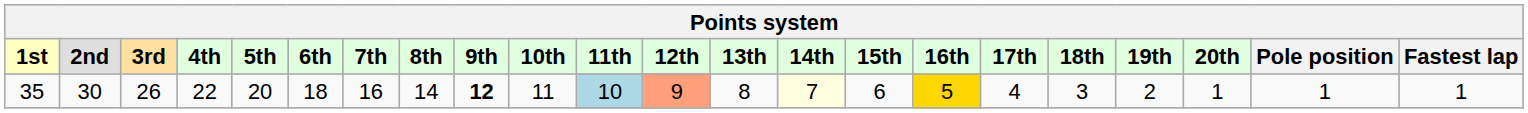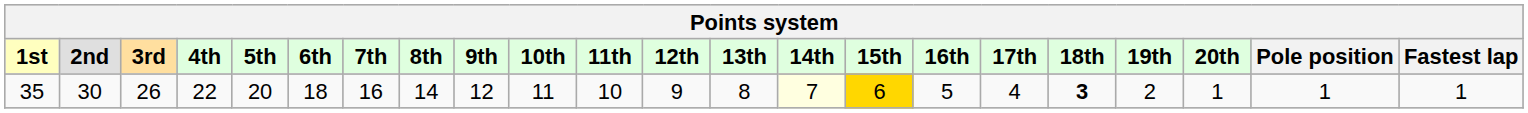(482, 91) bold -> (482, 91) normal
(610, 91) lightblue background -> (610, 91) no background
(677, 91) lightsalmon background -> (677, 91) no background
(880, 91) no background -> (880, 91) gold background
(947, 91) gold background -> (947, 91) no background
(1082, 91) normal -> (1082, 91) bold
